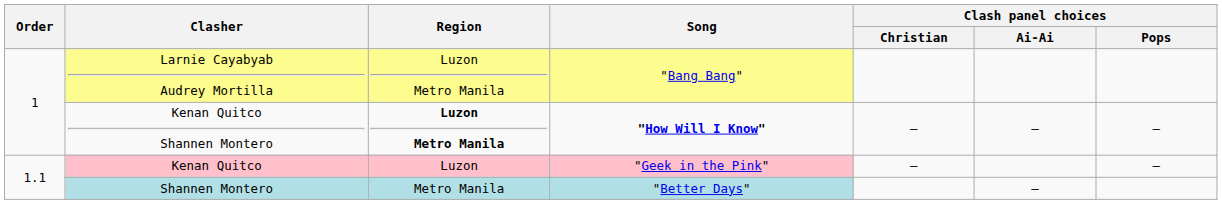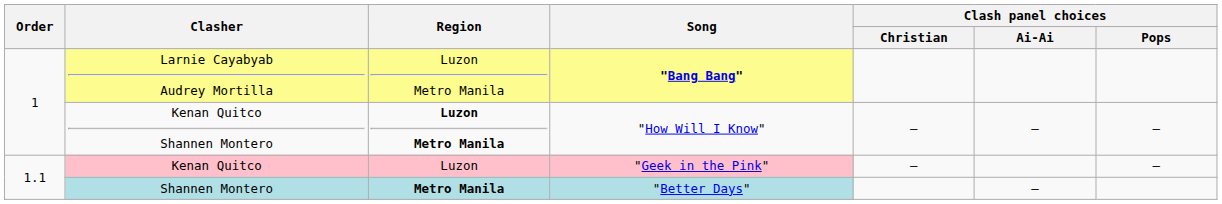(702, 75) normal -> (702, 75) bold
(702, 128) bold -> (702, 128) normal
(459, 188) normal -> (459, 188) bold
